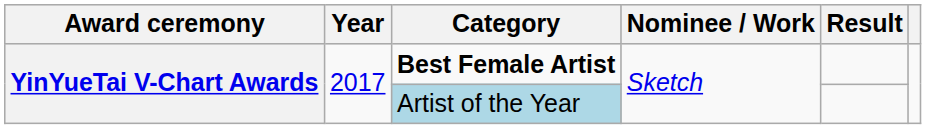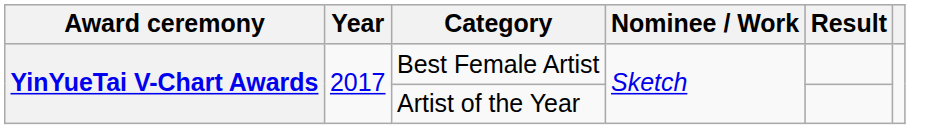(506, 63) bold -> (498, 63) normal
(489, 103) lightblue background -> (489, 103) no background
